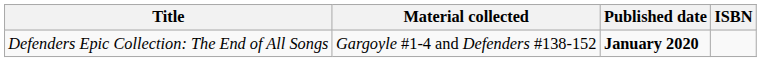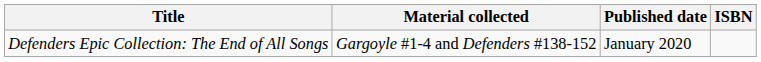(651, 43) bold -> (648, 43) normal
